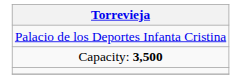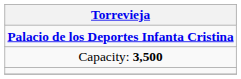(121, 36) normal -> (121, 36) bold
